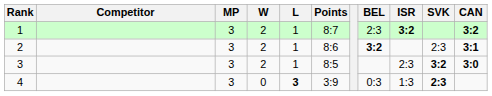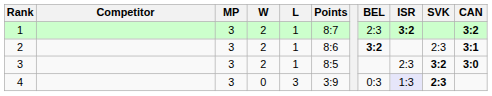(296, 82) bold -> (296, 82) normal
(406, 82) no background -> (406, 82) lavender background
